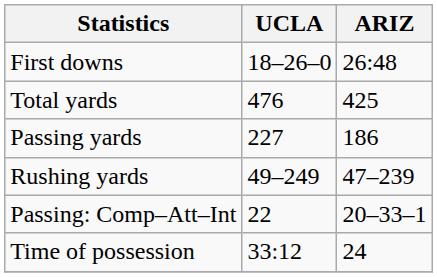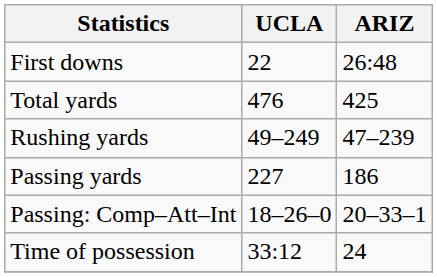(289, 61) 18–26–0 -> (259, 61) 22
rows swapped: (79, 175) <-> (76, 137)
(259, 213) 22 -> (289, 213) 18–26–0
